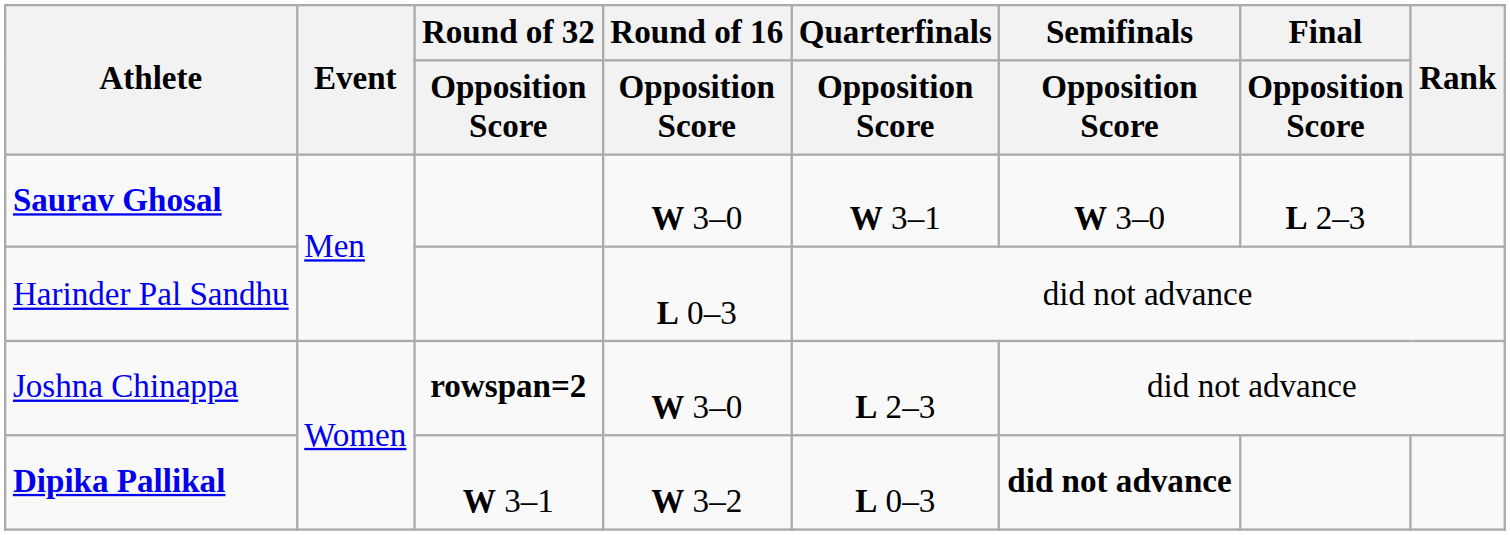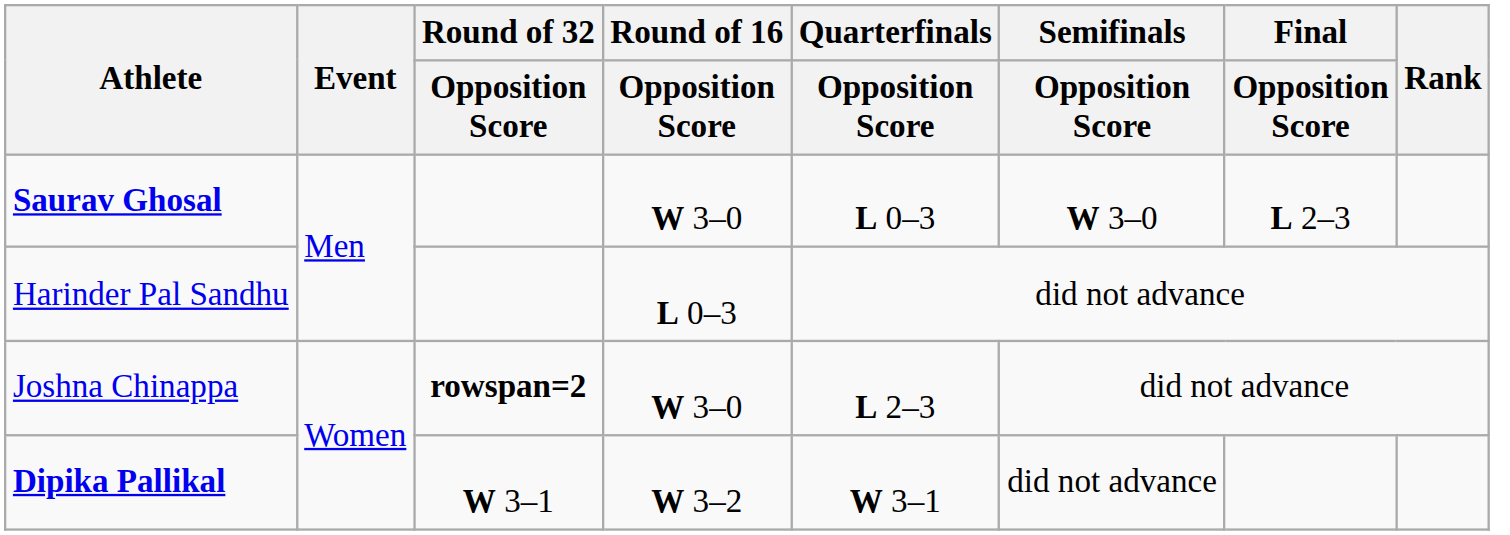(895, 219) W 3–1 -> (895, 219) L 0–3
(895, 500) L 0–3 -> (895, 500) W 3–1
(1120, 481) bold -> (1112, 481) normal
